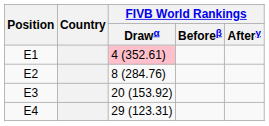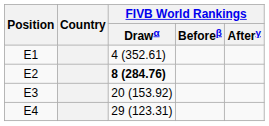(139, 55) pink background -> (139, 55) no background
(139, 74) normal -> (139, 74) bold
